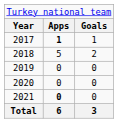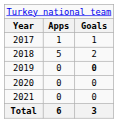(59, 40) bold -> (59, 40) normal
(94, 68) normal -> (94, 68) bold
(59, 97) bold -> (59, 97) normal
